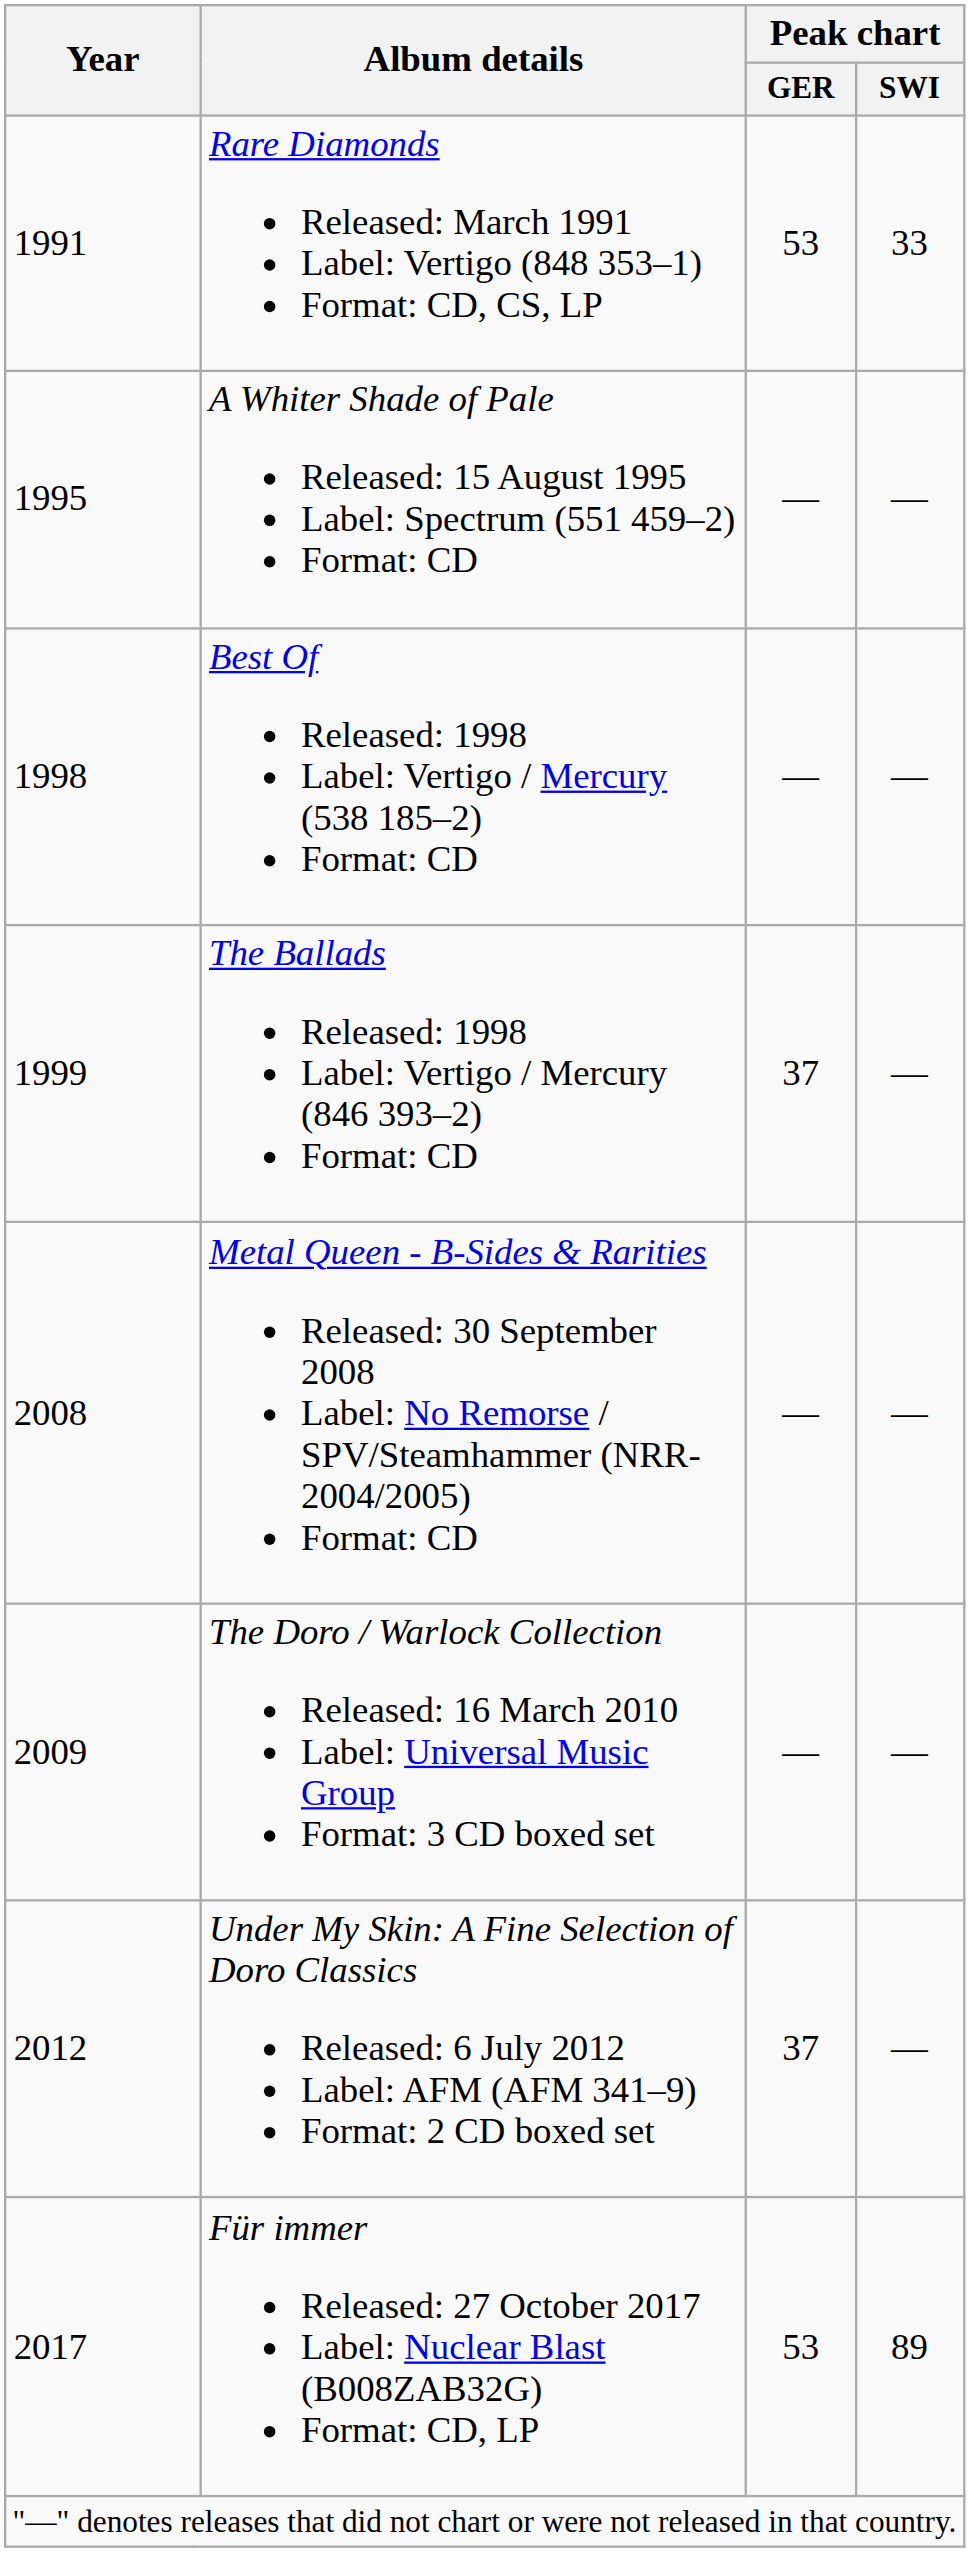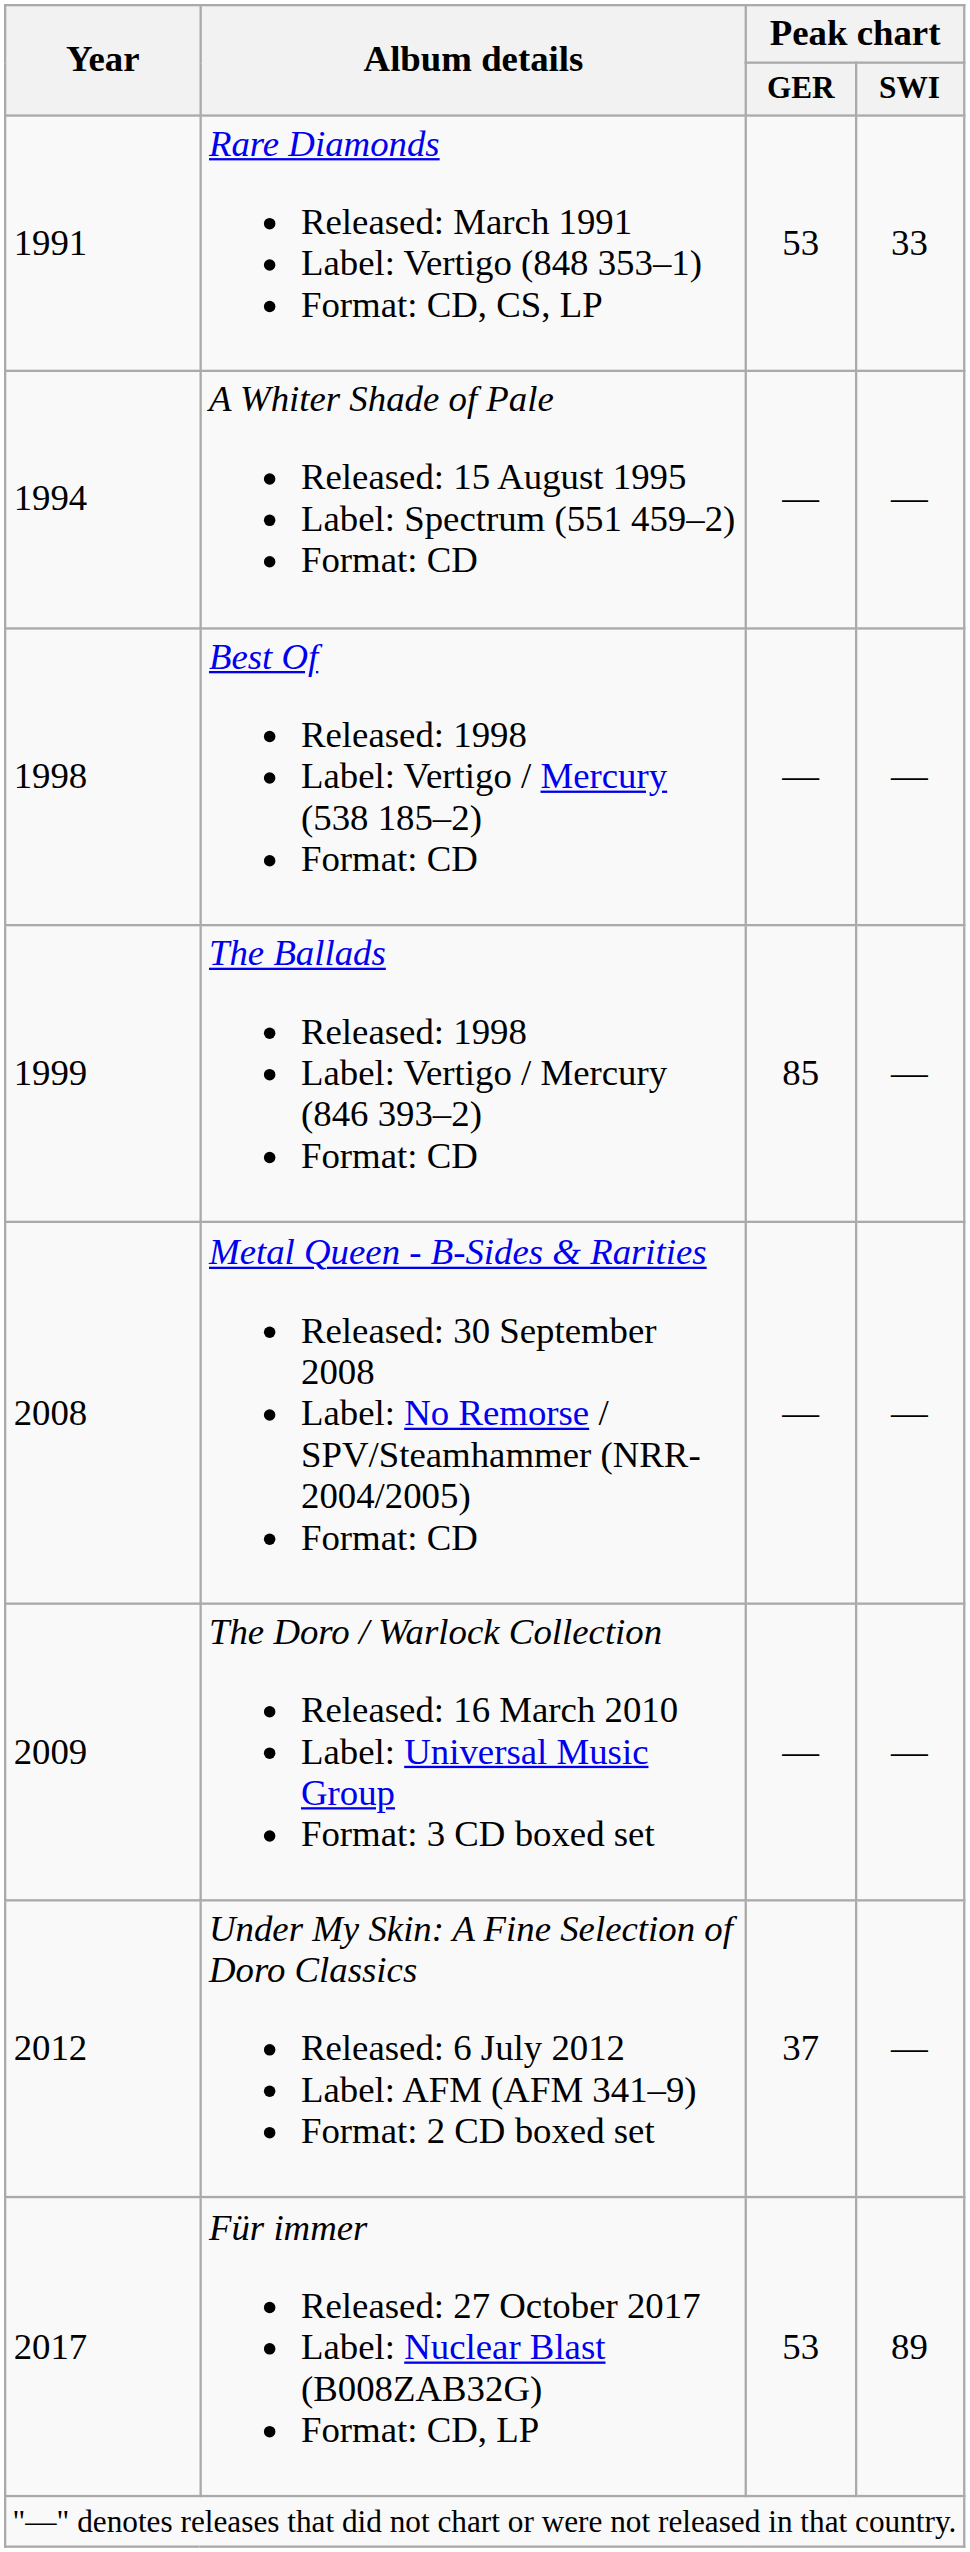(50, 498) 1995 -> (50, 498) 1994
(801, 1073) 37 -> (801, 1073) 85
